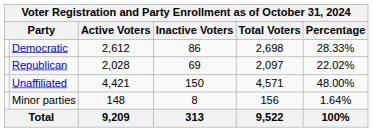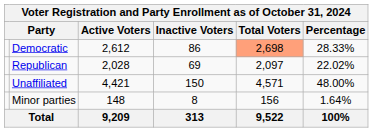(270, 48) no background -> (270, 48) lightsalmon background
